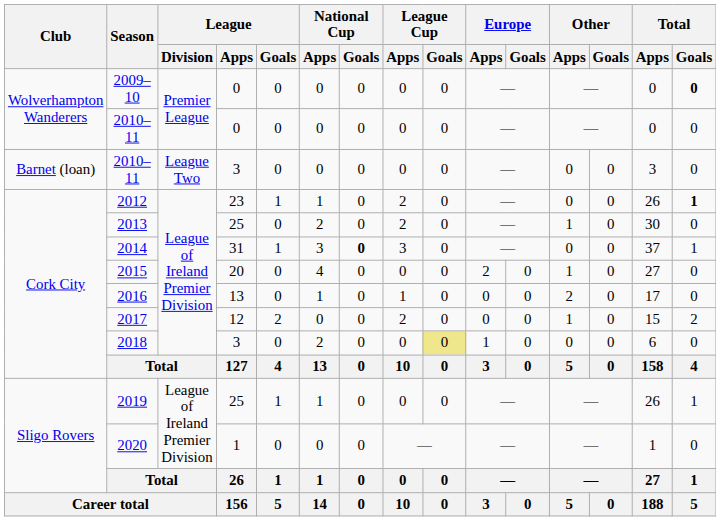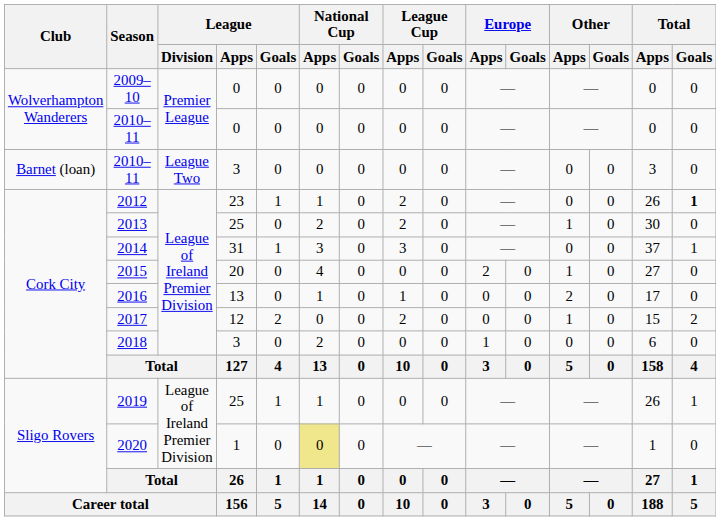(694, 88) bold -> (694, 88) normal
(361, 248) bold -> (361, 248) normal
(444, 342) khaki background -> (444, 342) no background
(320, 446) no background -> (320, 446) khaki background
